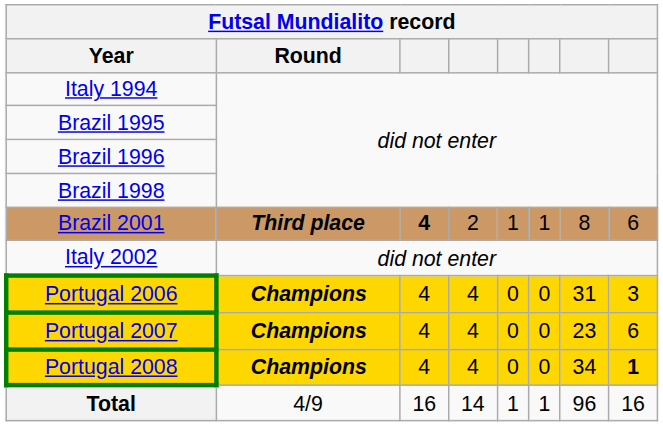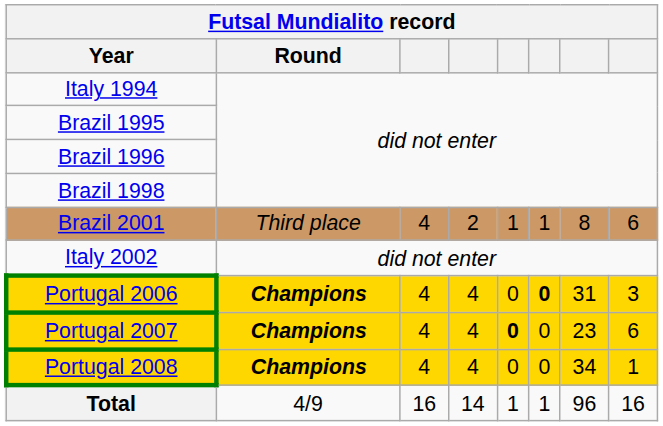(308, 224) bold -> (308, 224) normal
(424, 224) bold -> (424, 224) normal
(544, 294) normal -> (544, 294) bold
(513, 331) normal -> (513, 331) bold
(633, 368) bold -> (633, 368) normal
